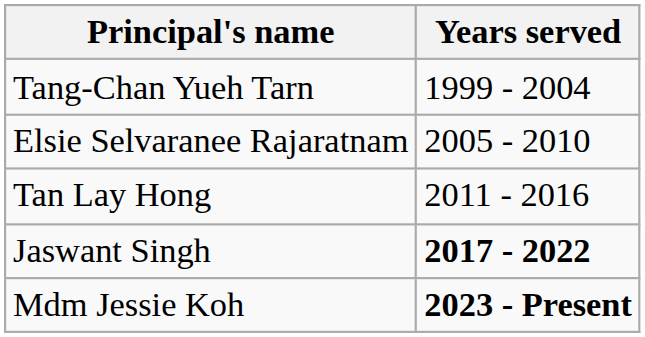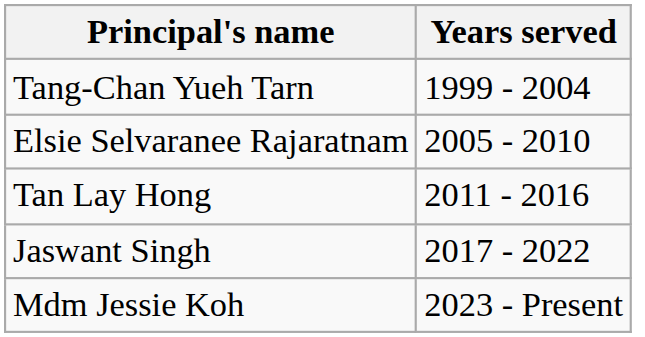(507, 250) bold -> (507, 250) normal
(528, 304) bold -> (524, 304) normal
